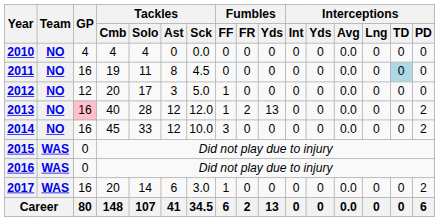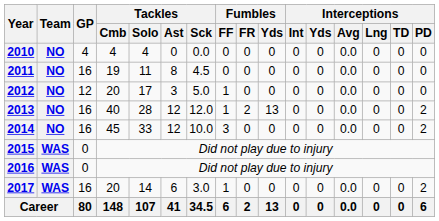(401, 71) lightblue background -> (401, 71) no background
(85, 110) pink background -> (85, 110) no background
